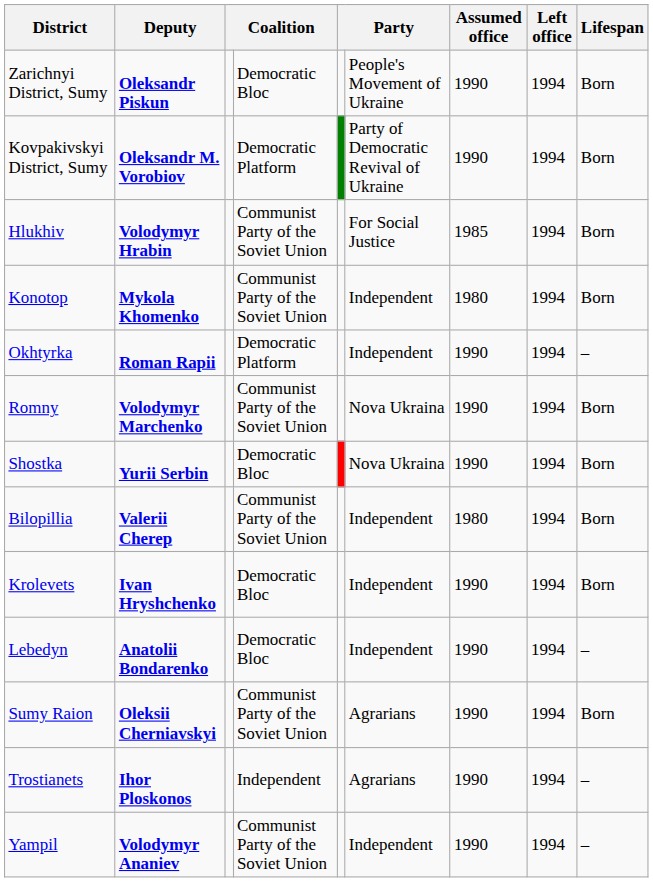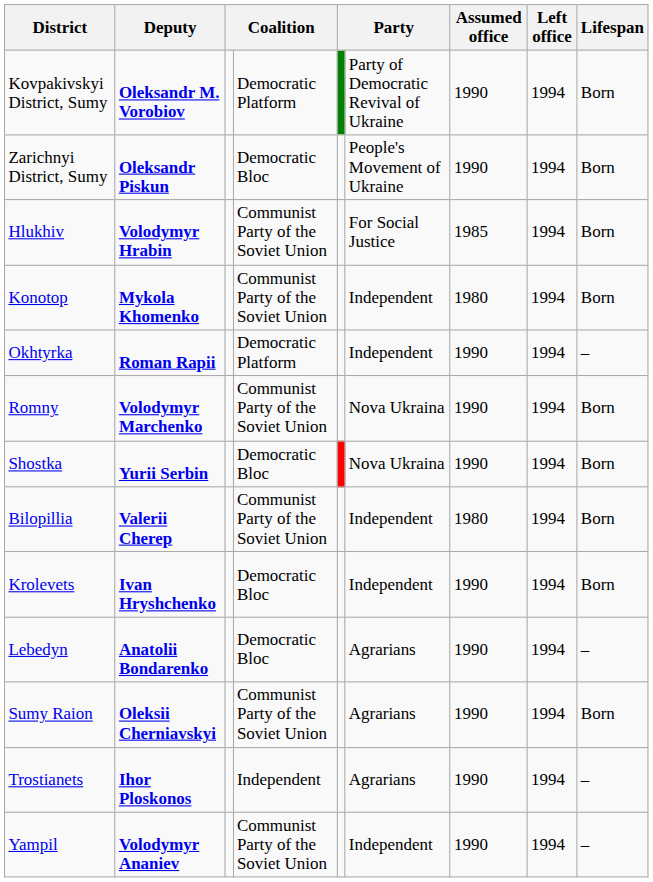rows swapped: (58, 83) <-> (58, 157)
(391, 649) Independent -> (382, 649) Agrarians
